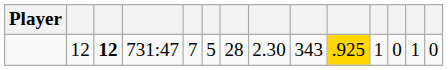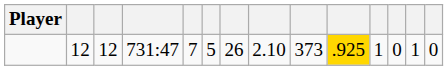(108, 49) bold -> (108, 49) normal
(234, 49) 28 -> (234, 49) 26
(269, 49) 2.30 -> (269, 49) 2.10
(309, 49) 343 -> (309, 49) 373
